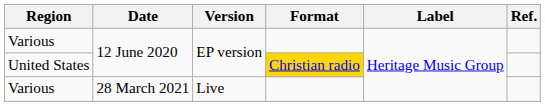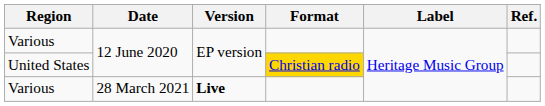(210, 88) normal -> (211, 88) bold
